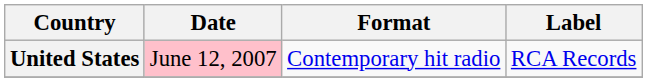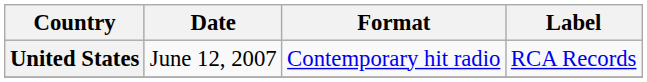(213, 58) pink background -> (213, 58) no background
